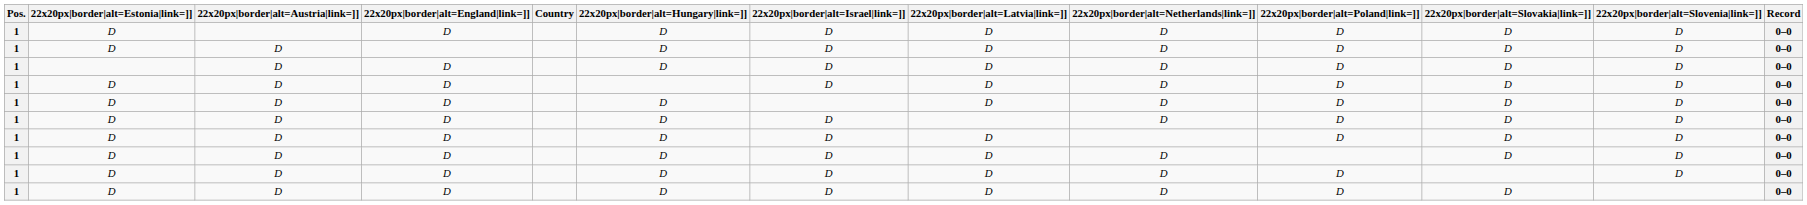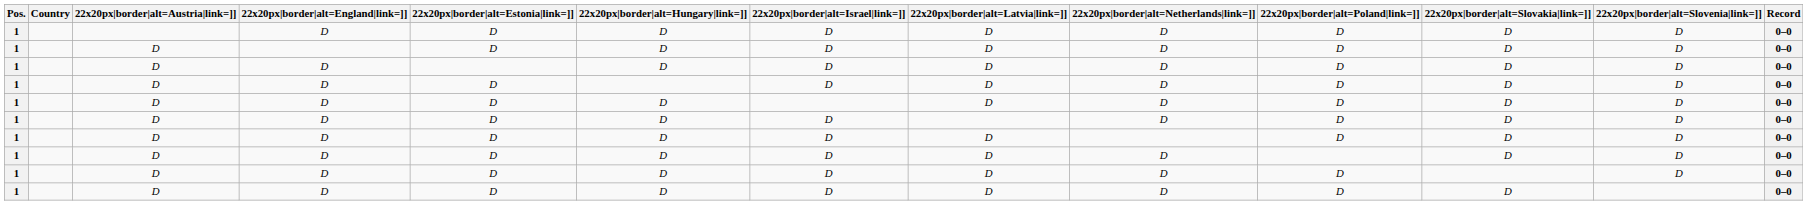columns swapped: (554, 13) <-> (112, 13)
